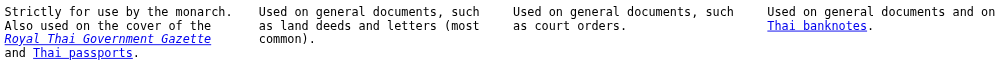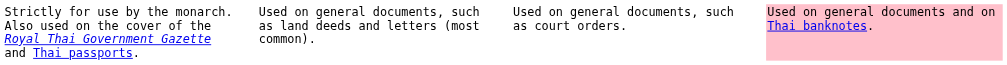(881, 19) no background -> (881, 19) pink background
